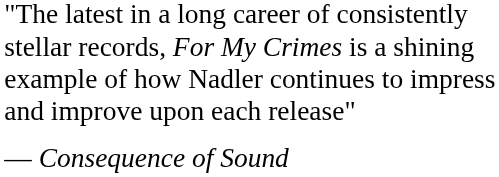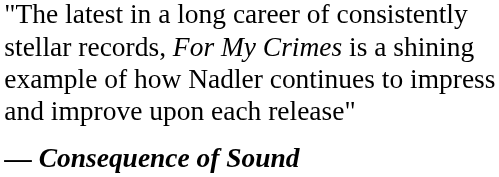(147, 158) normal -> (152, 158) bold
